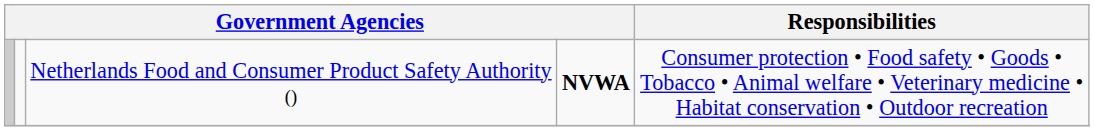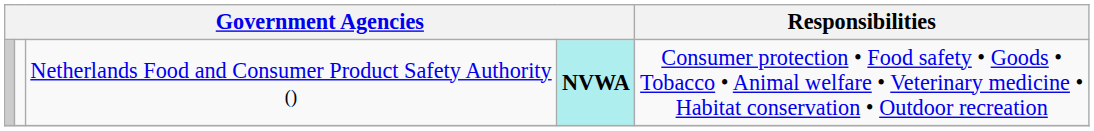(596, 82) no background -> (596, 82) paleturquoise background
